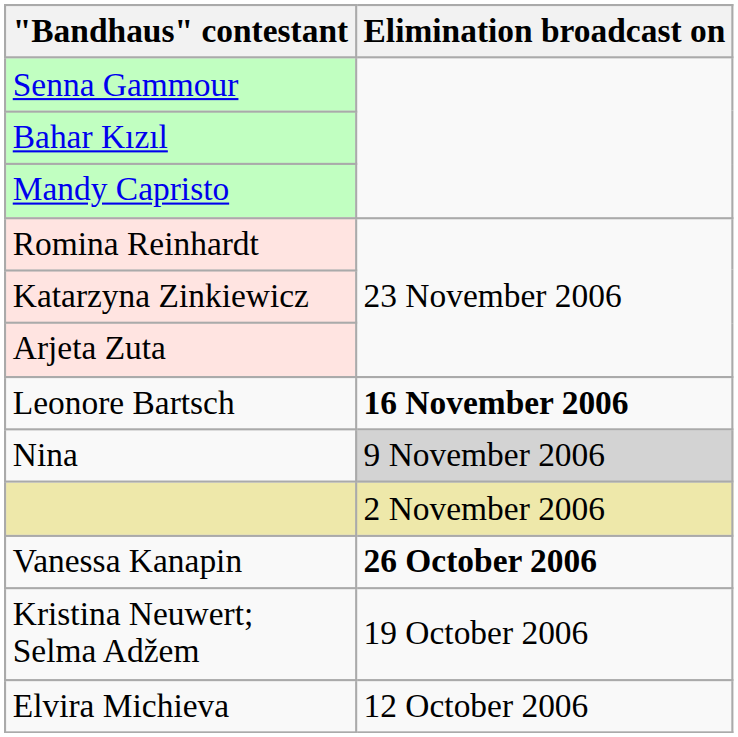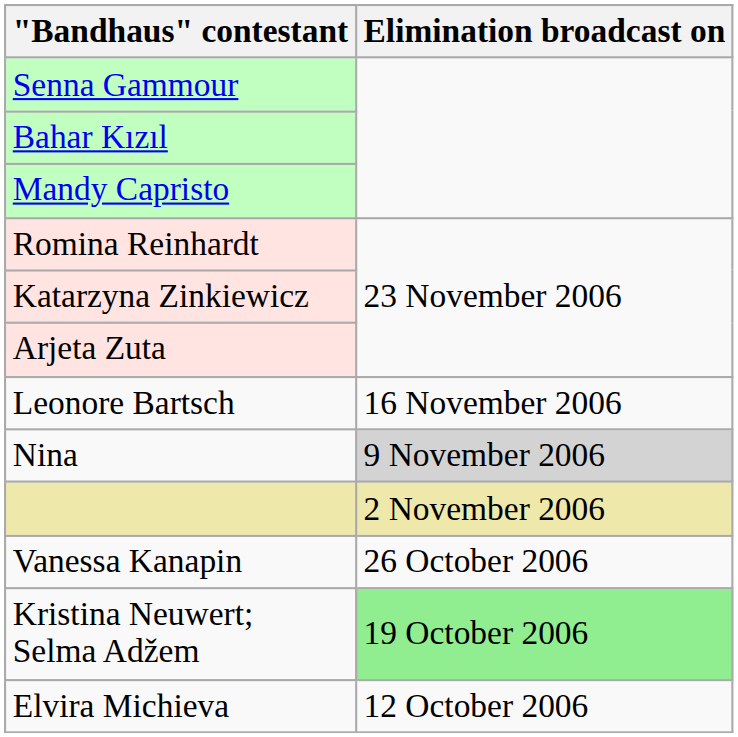(496, 402) bold -> (493, 402) normal
(480, 561) bold -> (476, 561) normal
(476, 633) no background -> (476, 633) lightgreen background
